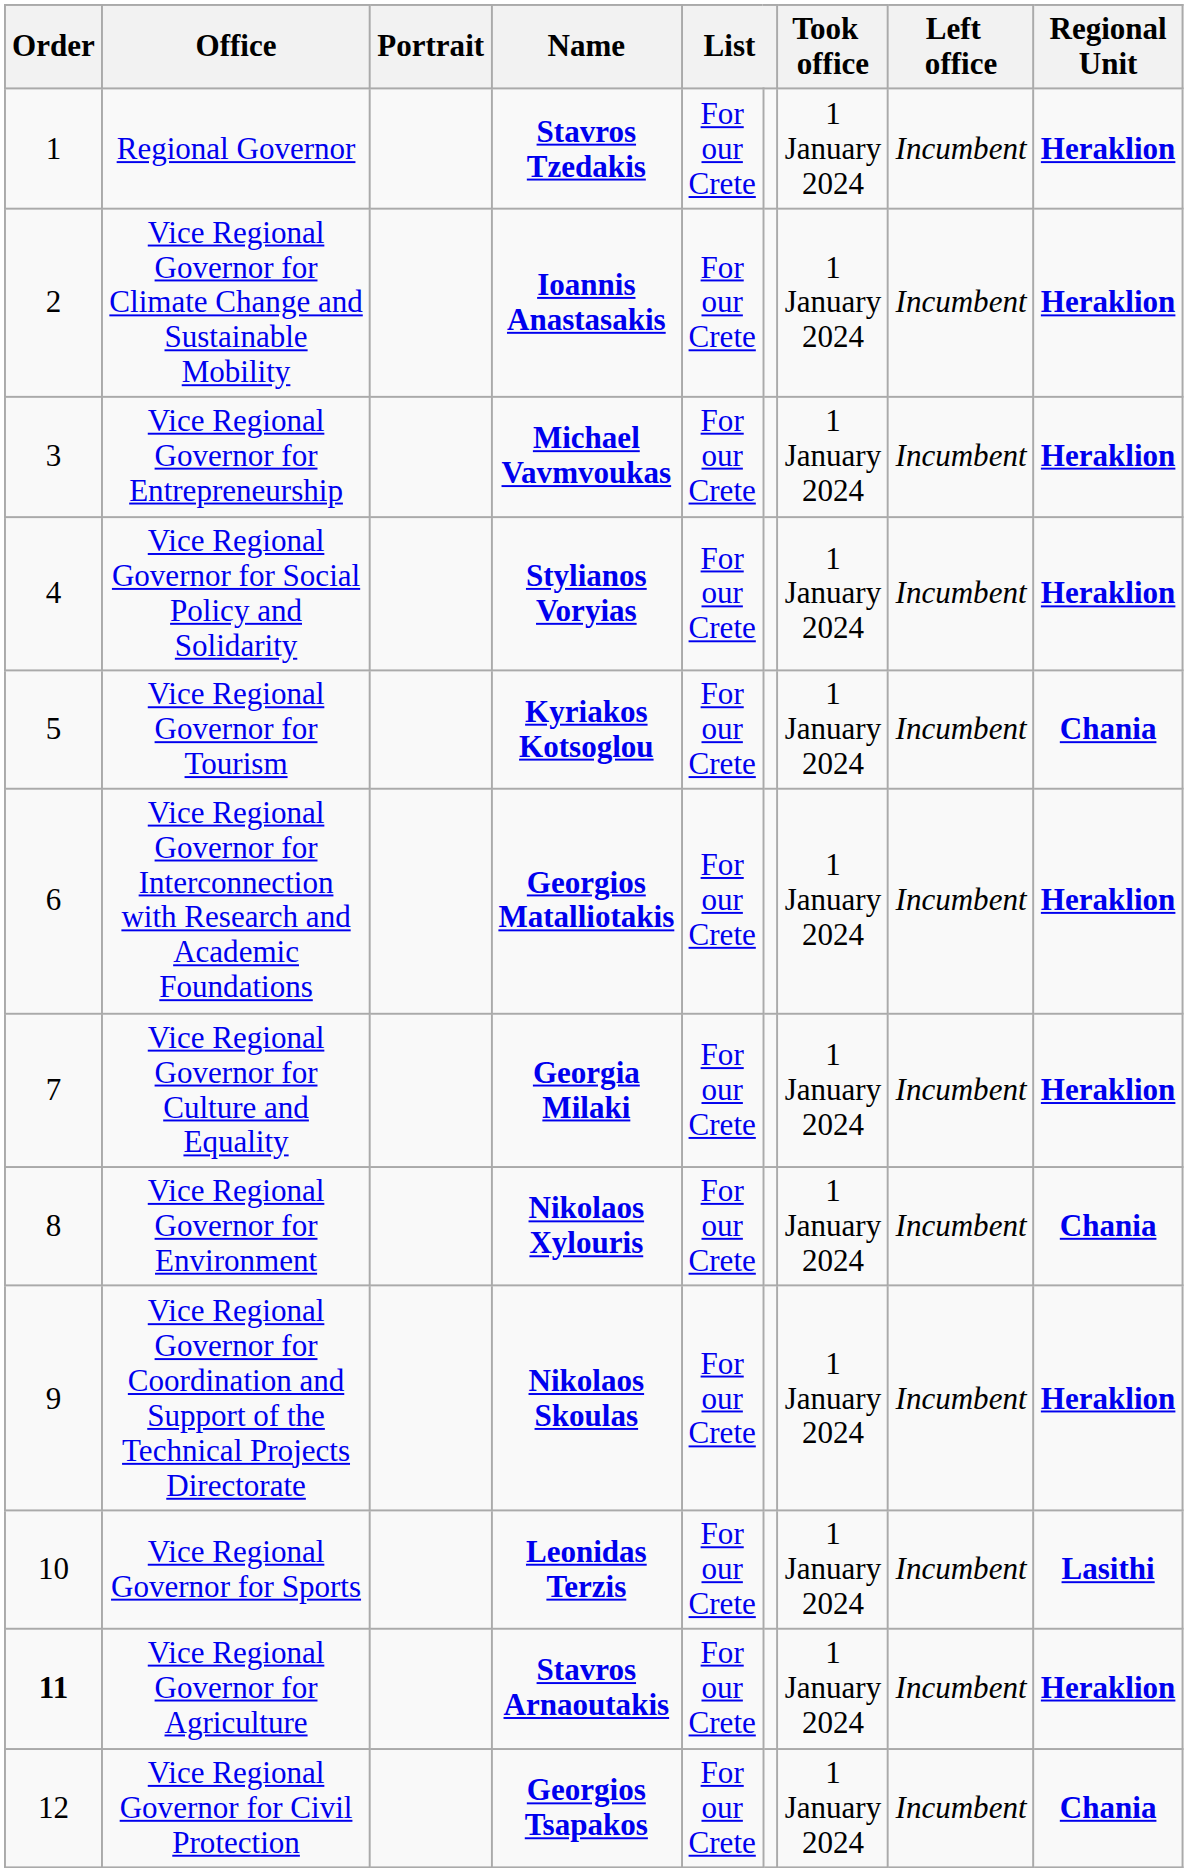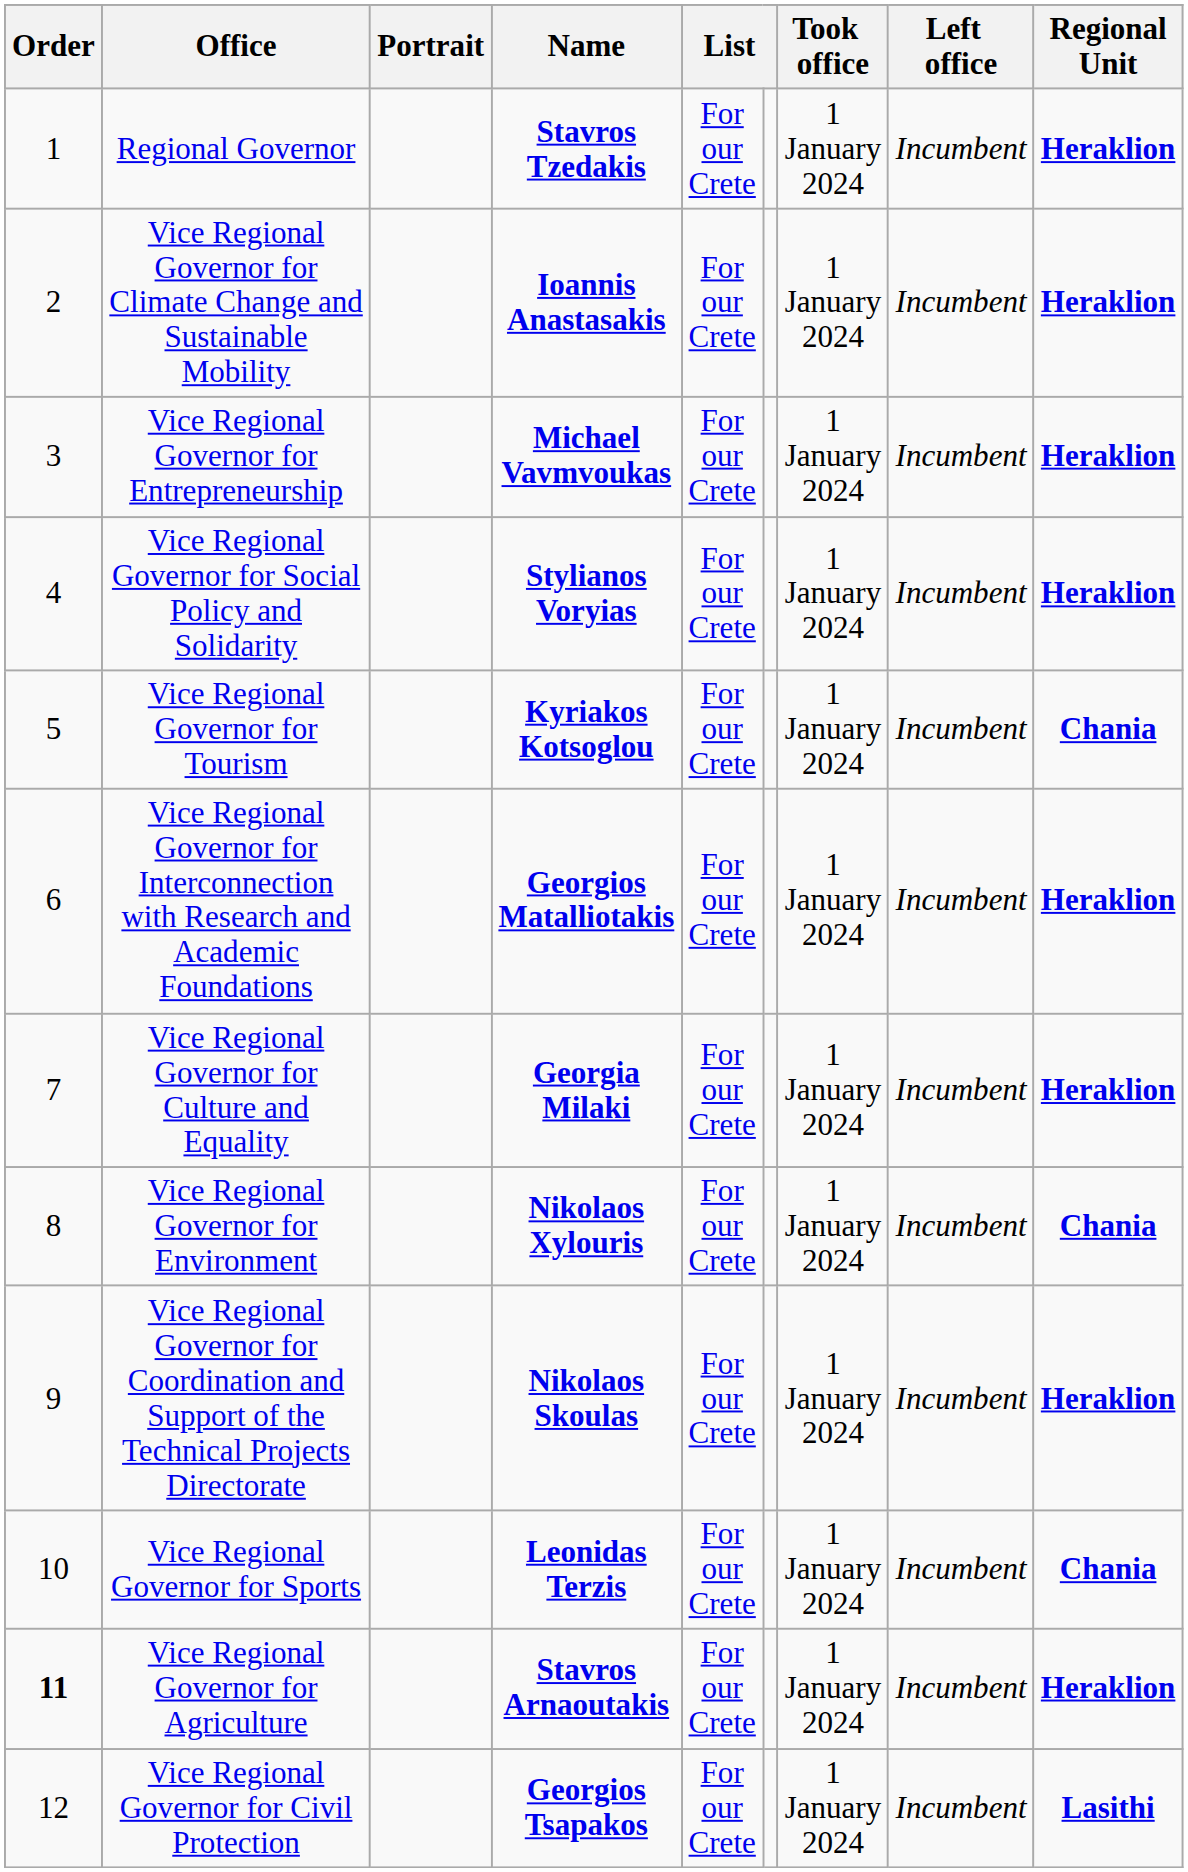(1108, 1568) Lasithi -> (1108, 1568) Chania
(1108, 1807) Chania -> (1108, 1807) Lasithi
